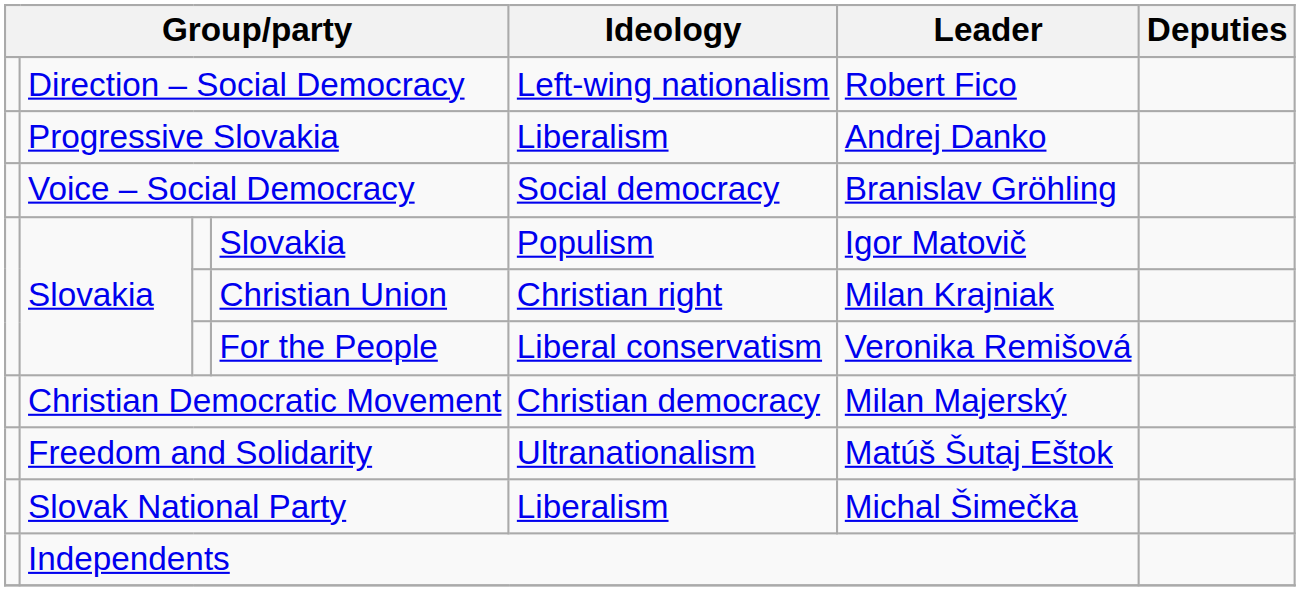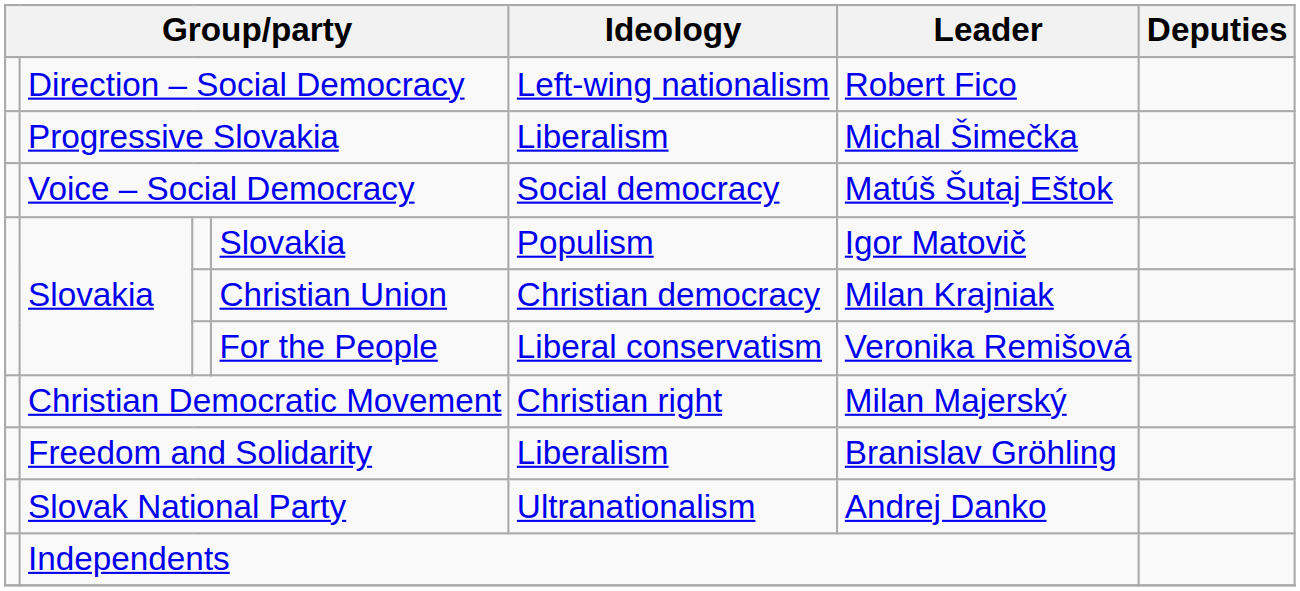(946, 136) Andrej Danko -> (961, 136) Michal Šimečka
(981, 189) Branislav Gröhling -> (979, 189) Matúš Šutaj Eštok
(620, 294) Christian right -> (669, 294) Christian democracy
(669, 400) Christian democracy -> (620, 400) Christian right
(636, 453) Ultranationalism -> (593, 453) Liberalism
(979, 453) Matúš Šutaj Eštok -> (981, 453) Branislav Gröhling
(593, 505) Liberalism -> (636, 505) Ultranationalism
(961, 505) Michal Šimečka -> (946, 505) Andrej Danko
